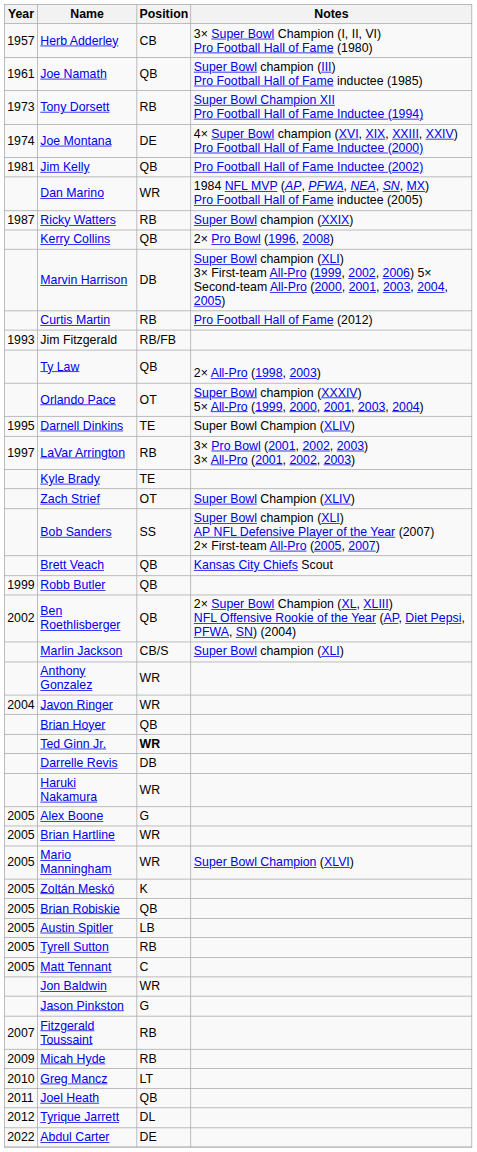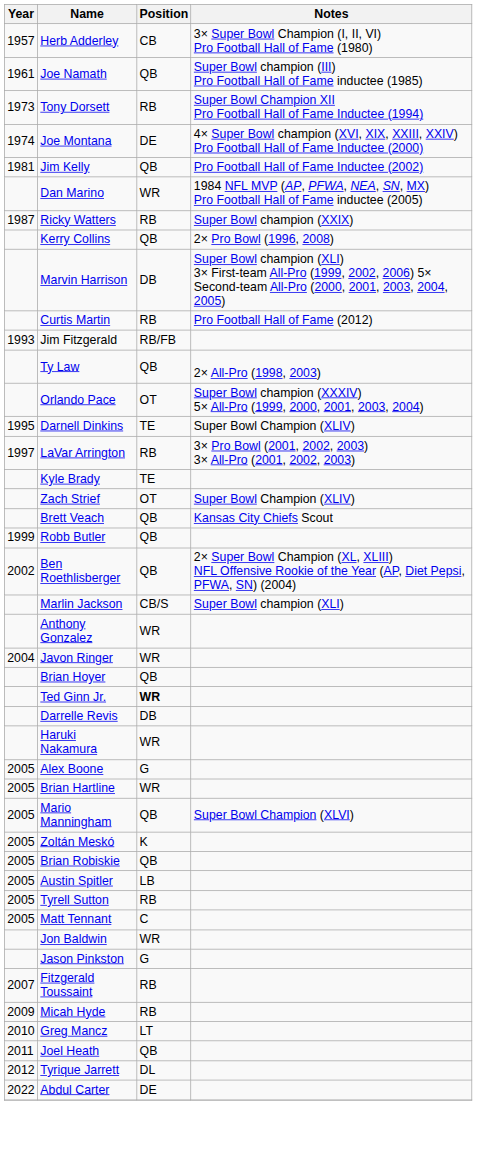- row: (76, 532)
(150, 862) WR -> (148, 815) QB
